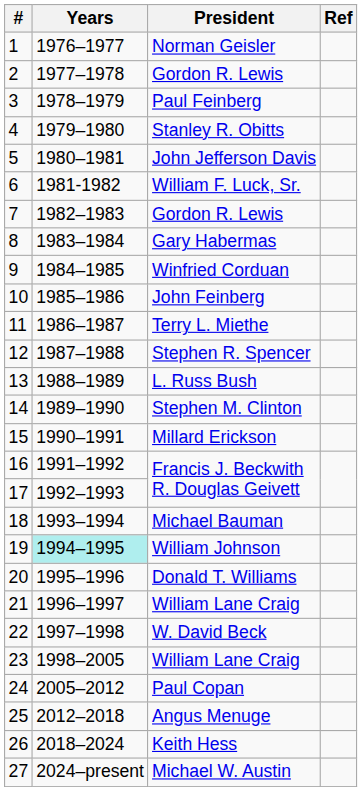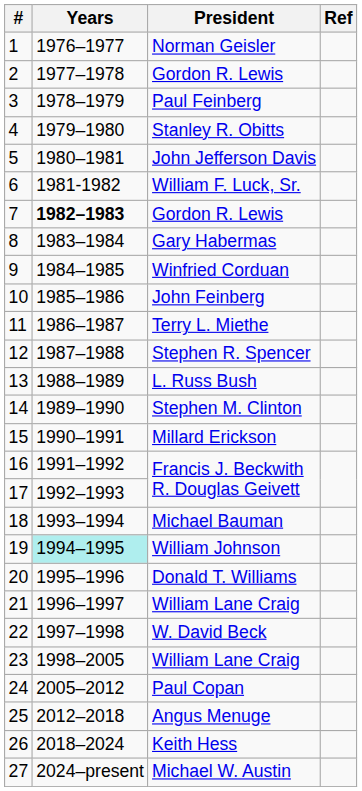(80, 213) normal -> (80, 213) bold
